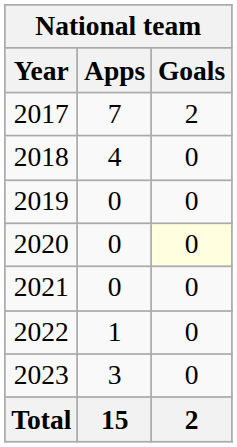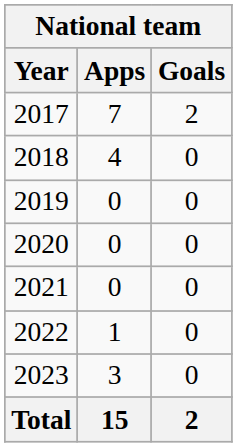(192, 244) lightyellow background -> (192, 244) no background
